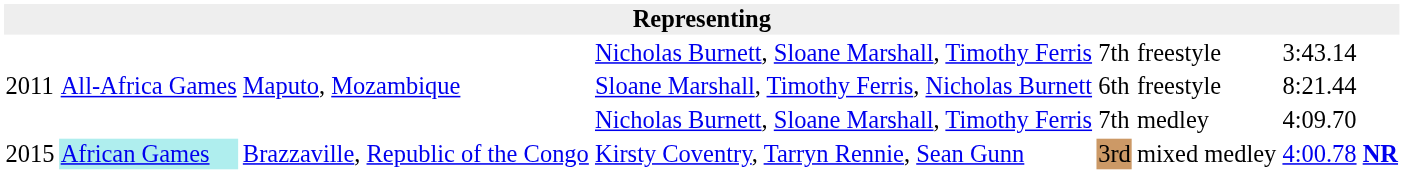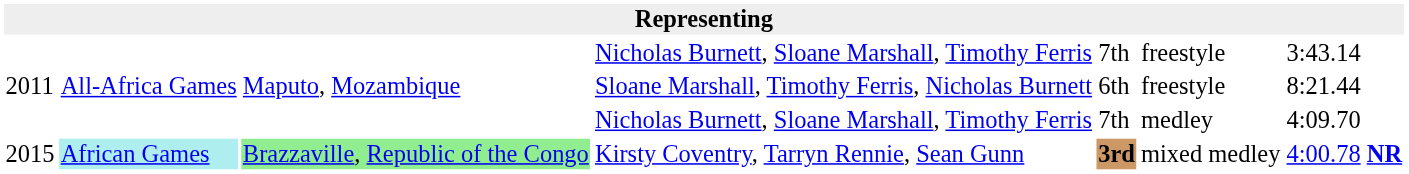(416, 153) no background -> (416, 153) lightgreen background
(1114, 153) normal -> (1117, 153) bold
